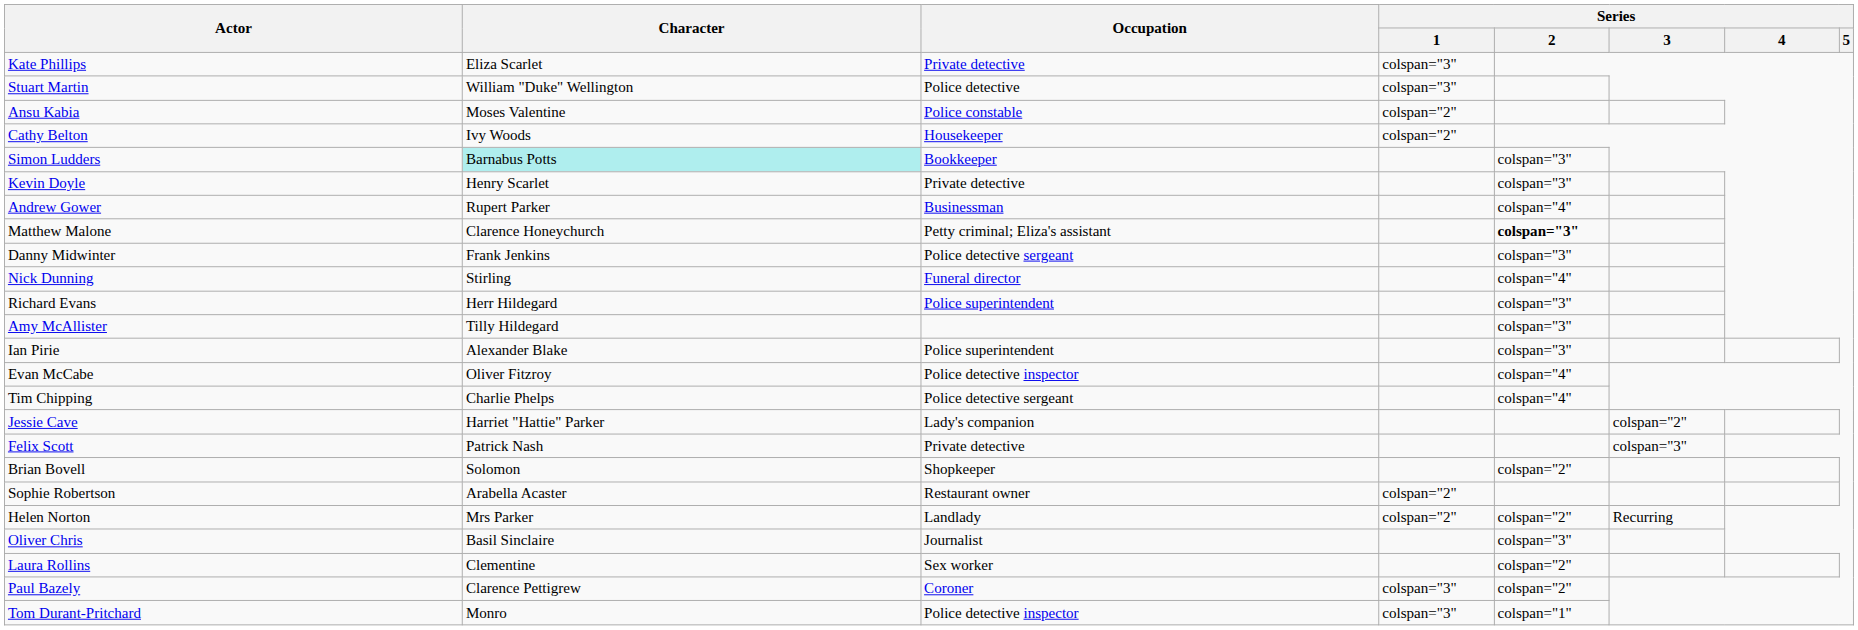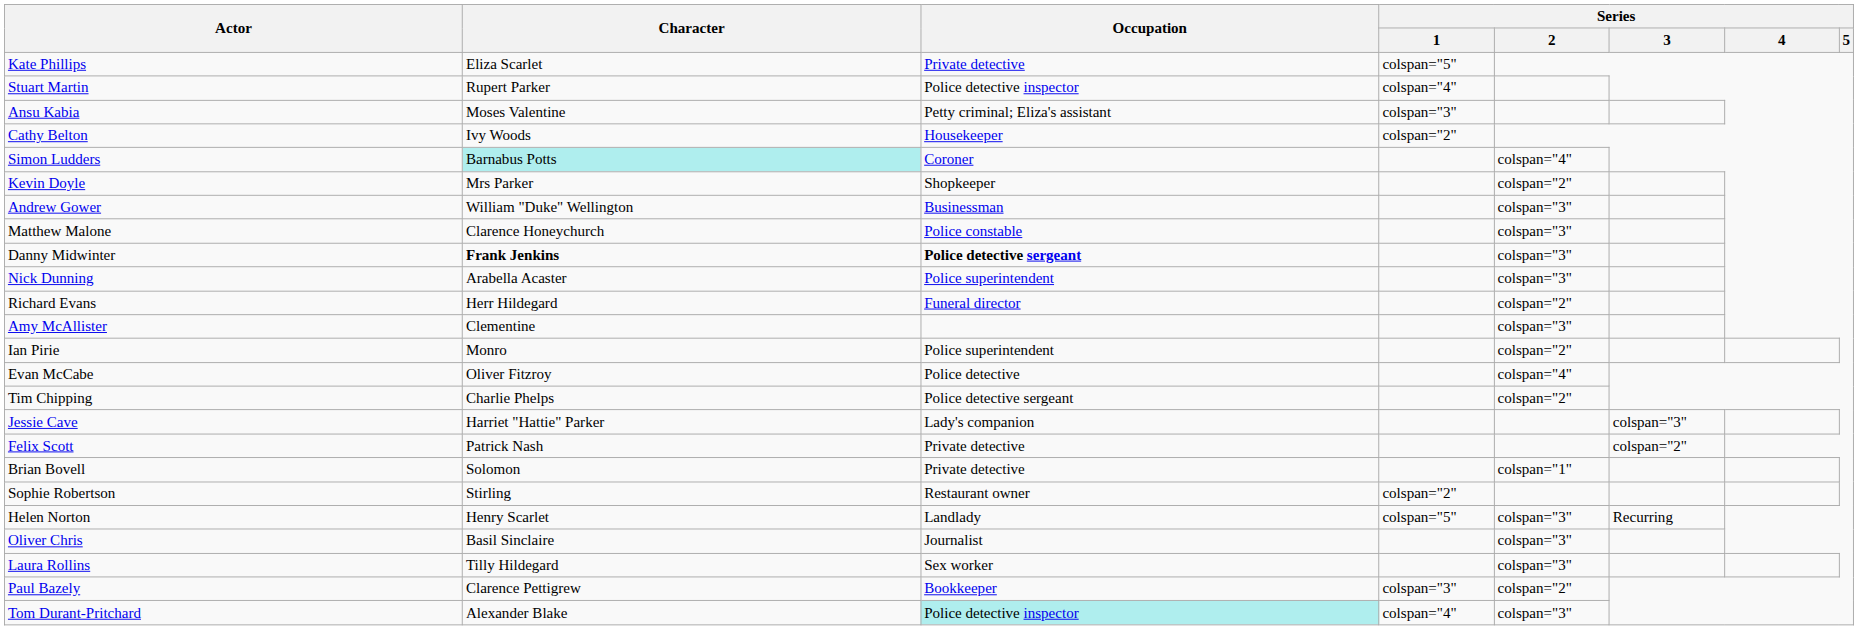(1419, 64) colspan="3" -> (1420, 64) colspan="5"
(550, 87) William "Duke" Wellington -> (508, 87) Rupert Parker
(972, 87) Police detective -> (1001, 87) Police detective inspector
(1419, 87) colspan="3" -> (1420, 87) colspan="4"
(973, 111) Police constable -> (1018, 111) Petty criminal; Eliza's assistant
(1419, 111) colspan="2" -> (1420, 111) colspan="3"
(960, 159) Bookkeeper -> (949, 159) Coroner
(1535, 159) colspan="3" -> (1535, 159) colspan="4"
(507, 183) Henry Scarlet -> (500, 183) Mrs Parker
(974, 183) Private detective -> (960, 183) Shopkeeper
(1535, 183) colspan="3" -> (1535, 183) colspan="2"
(508, 207) Rupert Parker -> (550, 207) William "Duke" Wellington
(1535, 207) colspan="4" -> (1535, 207) colspan="3"
(1018, 231) Petty criminal; Eliza's assistant -> (973, 231) Police constable
(1538, 231) bold -> (1535, 231) normal
(508, 254) normal -> (513, 254) bold
(999, 254) normal -> (1003, 254) bold
(489, 278) Stirling -> (516, 278) Arabella Acaster
(972, 278) Funeral director -> (989, 278) Police superintendent
(1535, 278) colspan="4" -> (1535, 278) colspan="3"
(989, 302) Police superintendent -> (972, 302) Funeral director
(1535, 302) colspan="3" -> (1535, 302) colspan="2"
(512, 326) Tilly Hildegard -> (501, 326) Clementine
(517, 350) Alexander Blake -> (486, 350) Monro
(1535, 350) colspan="3" -> (1535, 350) colspan="2"
(1001, 374) Police detective inspector -> (972, 374) Police detective
(1535, 398) colspan="4" -> (1535, 398) colspan="2"
(1650, 421) colspan="2" -> (1650, 421) colspan="3"
(1650, 445) colspan="3" -> (1650, 445) colspan="2"
(960, 469) Shopkeeper -> (974, 469) Private detective
(1535, 469) colspan="2" -> (1535, 469) colspan="1"
(516, 493) Arabella Acaster -> (489, 493) Stirling
(500, 517) Mrs Parker -> (508, 517) Henry Scarlet
(1419, 517) colspan="2" -> (1420, 517) colspan="5"
(1535, 517) colspan="2" -> (1535, 517) colspan="3"
(501, 565) Clementine -> (512, 565) Tilly Hildegard
(1535, 565) colspan="2" -> (1535, 565) colspan="3"
(949, 588) Coroner -> (960, 588) Bookkeeper
(486, 612) Monro -> (517, 612) Alexander Blake
(1001, 612) no background -> (1001, 612) paleturquoise background
(1419, 612) colspan="3" -> (1420, 612) colspan="4"
(1535, 612) colspan="1" -> (1535, 612) colspan="3"
